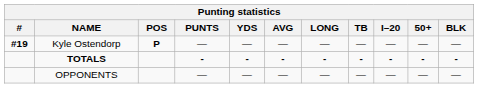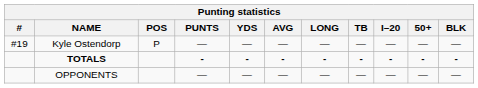(19, 43) bold -> (19, 43) normal
(157, 43) bold -> (157, 43) normal
